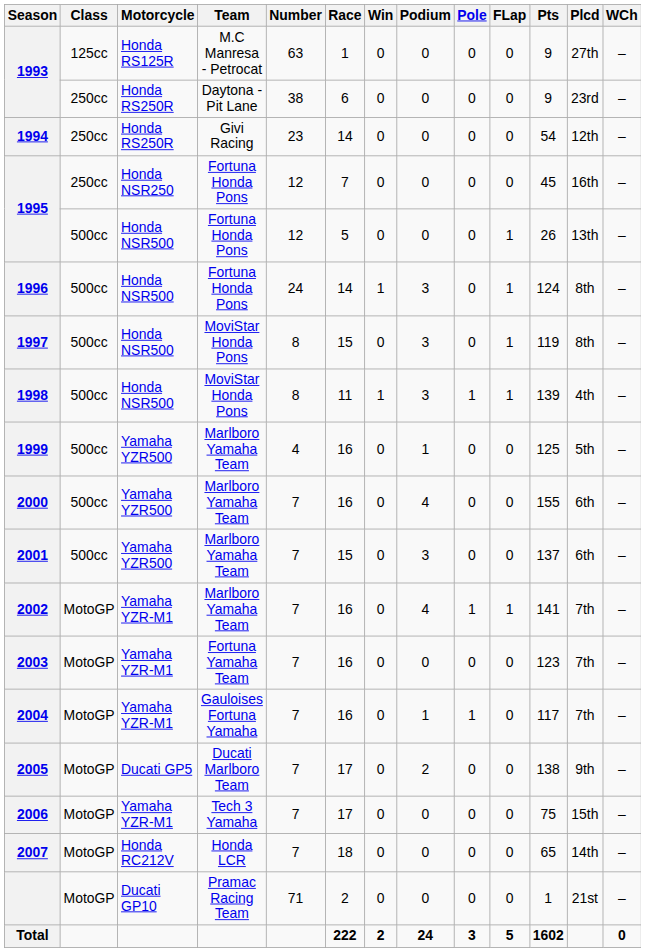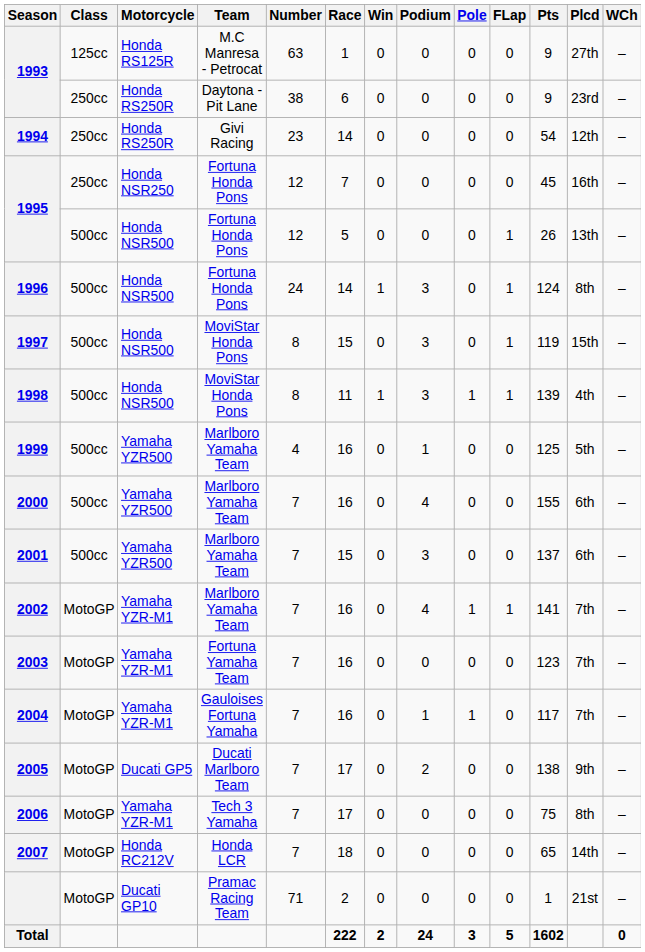(585, 342) 8th -> (585, 342) 15th
(585, 815) 15th -> (585, 815) 8th
